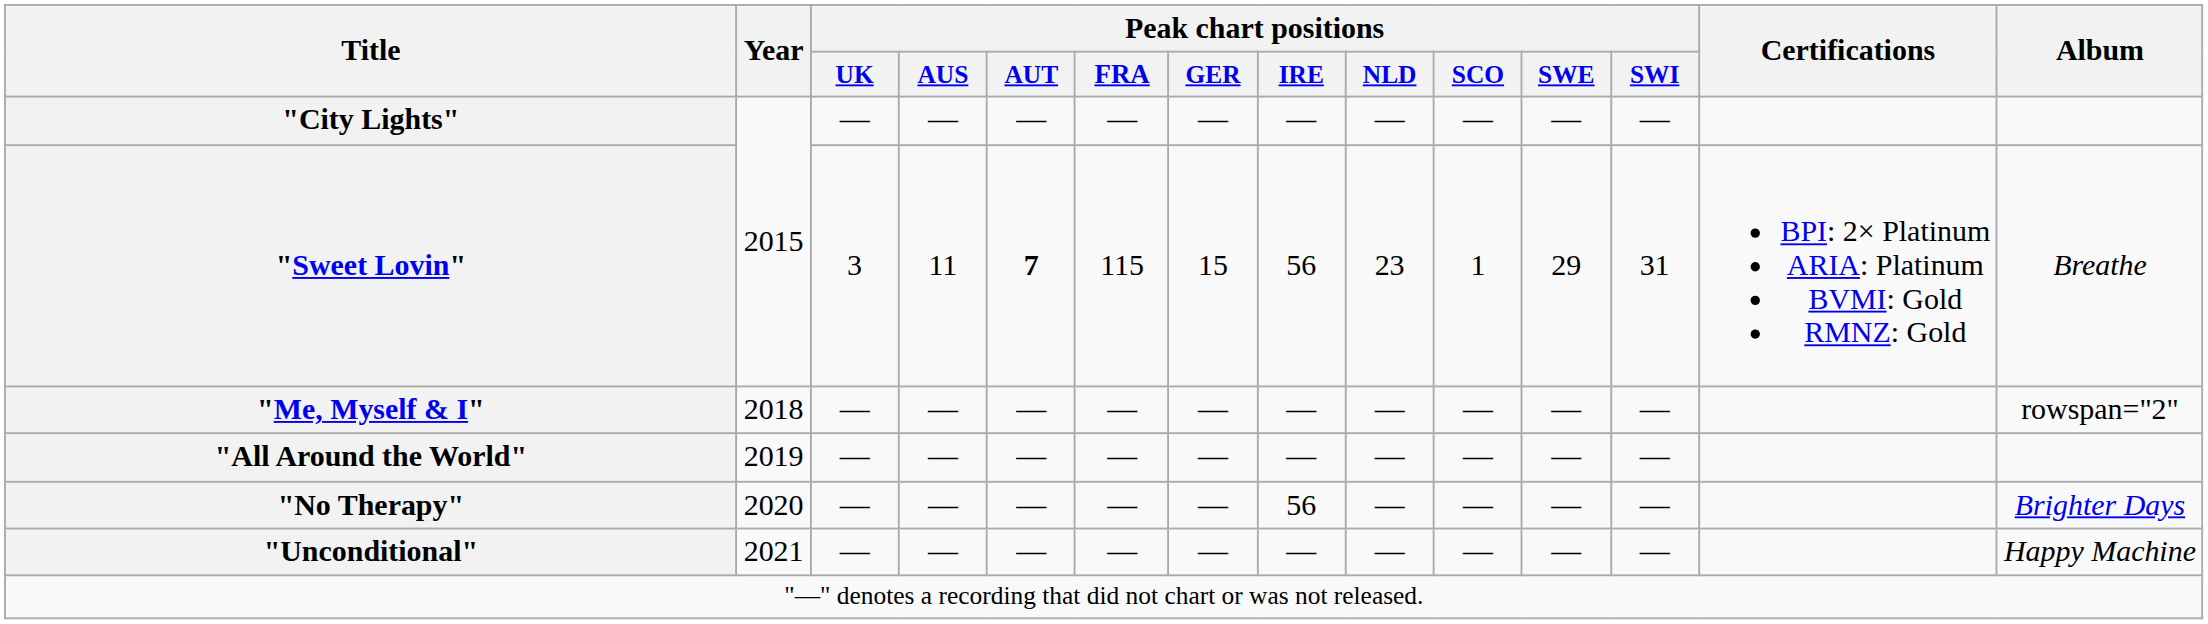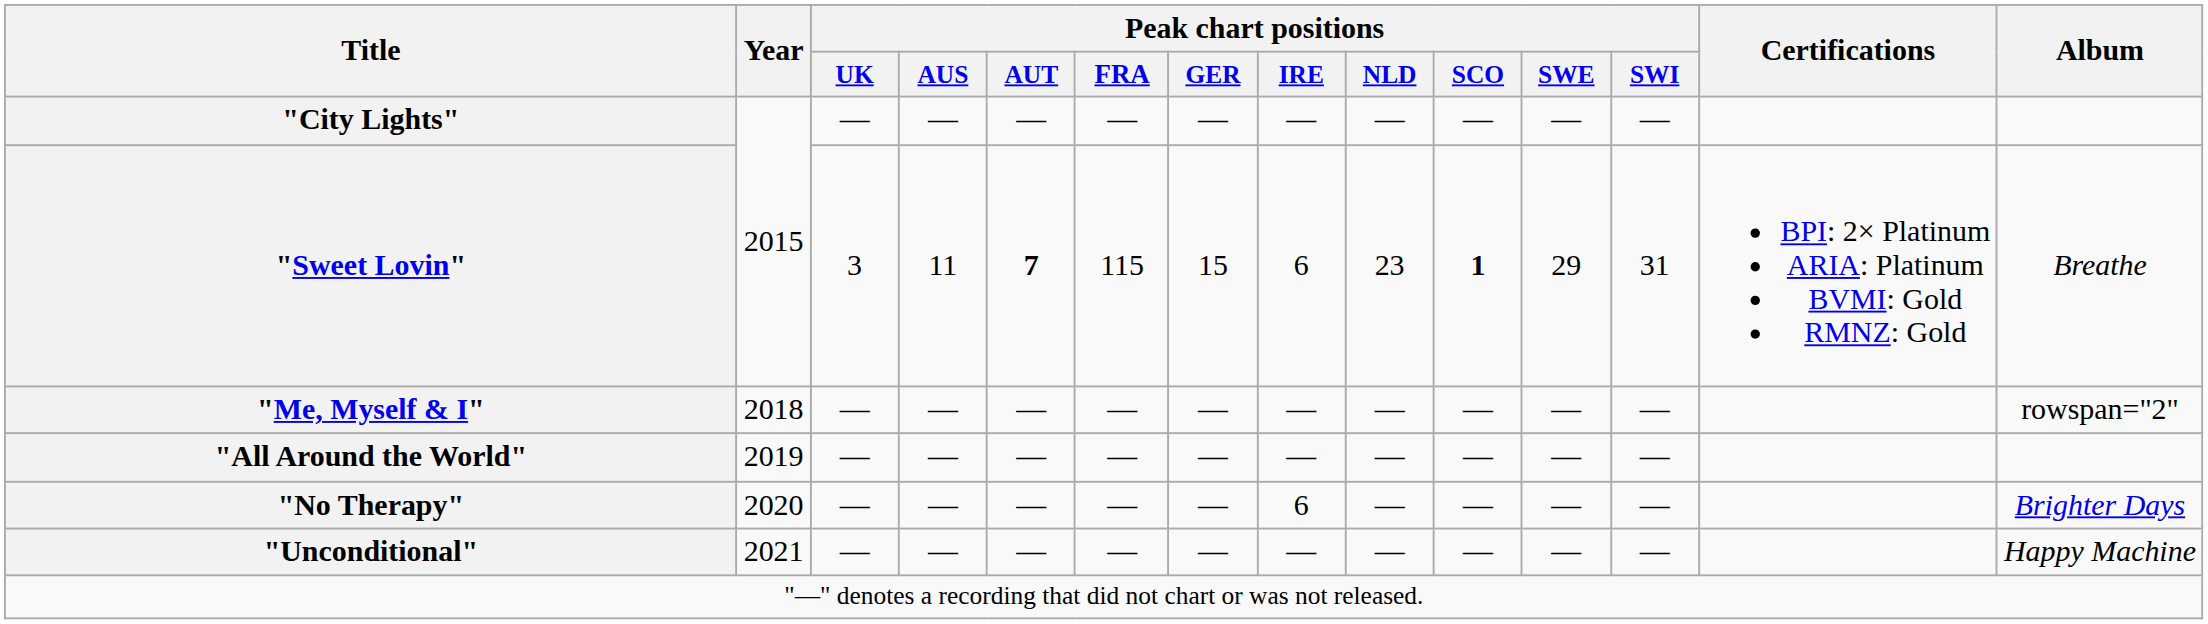(1301, 264) 56 -> (1301, 264) 6
(1478, 264) normal -> (1478, 264) bold
(1301, 504) 56 -> (1301, 504) 6
